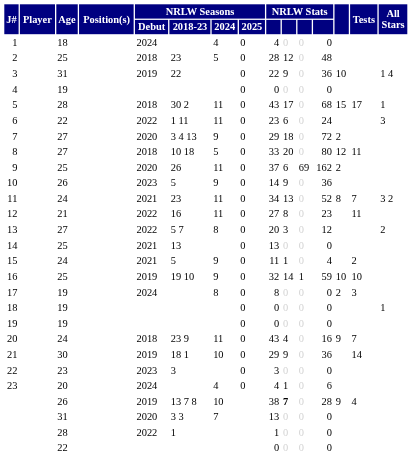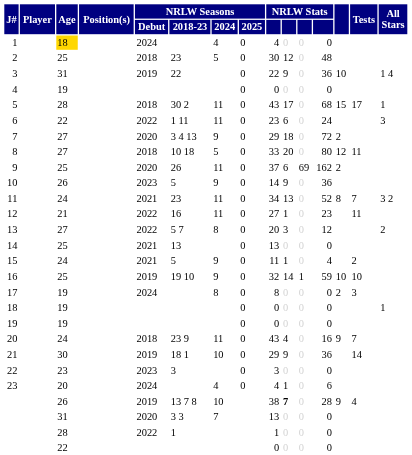(63, 42) no background -> (63, 42) gold background
(274, 58) 28 -> (274, 58) 30
(286, 214) 8 -> (286, 214) 1
